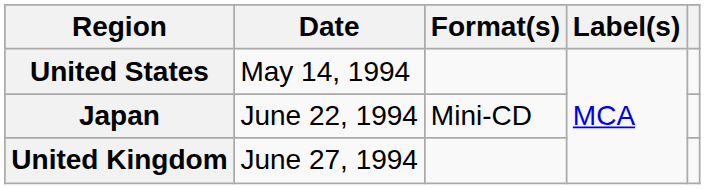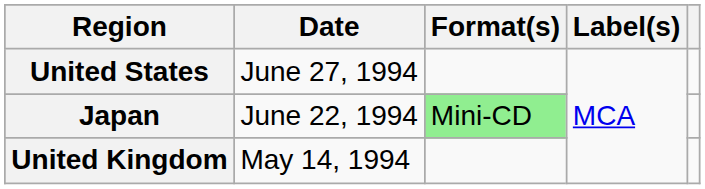(325, 71) May 14, 1994 -> (329, 71) June 27, 1994
(481, 115) no background -> (481, 115) lightgreen background
(329, 159) June 27, 1994 -> (325, 159) May 14, 1994
